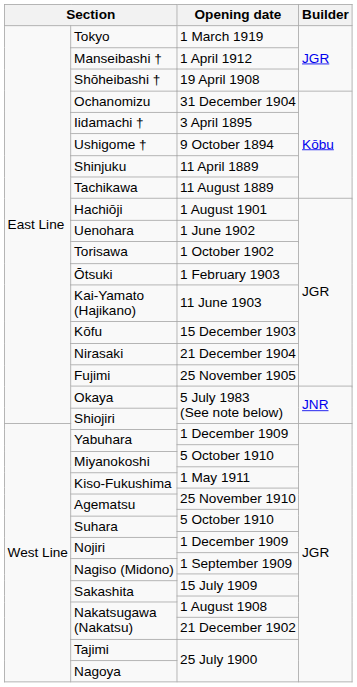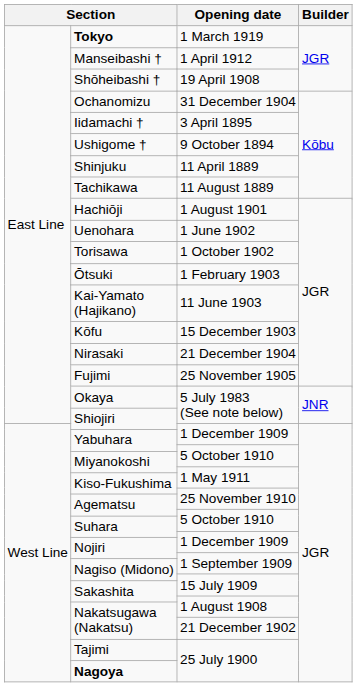(92, 36) normal -> (94, 36) bold
(98, 671) normal -> (99, 671) bold
